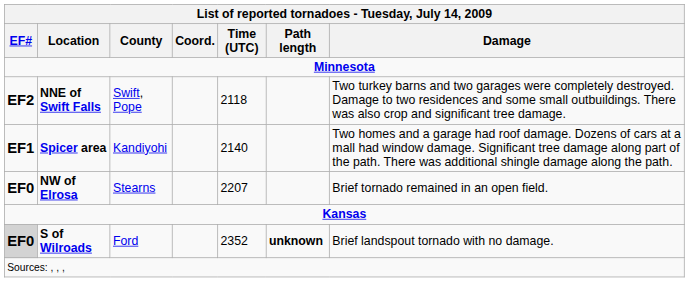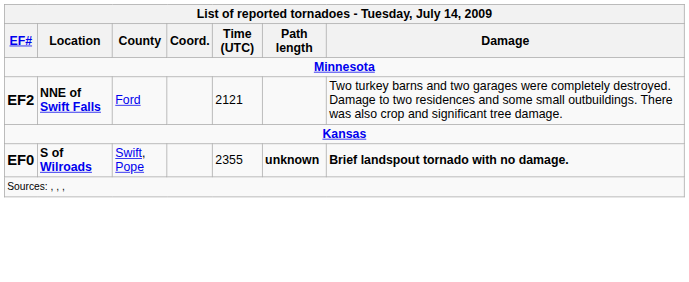(128, 100) Swift, Pope -> (128, 100) Ford
(234, 100) 2118 -> (229, 100) 2121
- row: (73, 147)
- row: (59, 188)
(21, 241) lightgrey background -> (21, 160) no background
(126, 241) Ford -> (130, 160) Swift, Pope
(234, 241) 2352 -> (229, 160) 2355
(443, 241) normal -> (449, 160) bold
